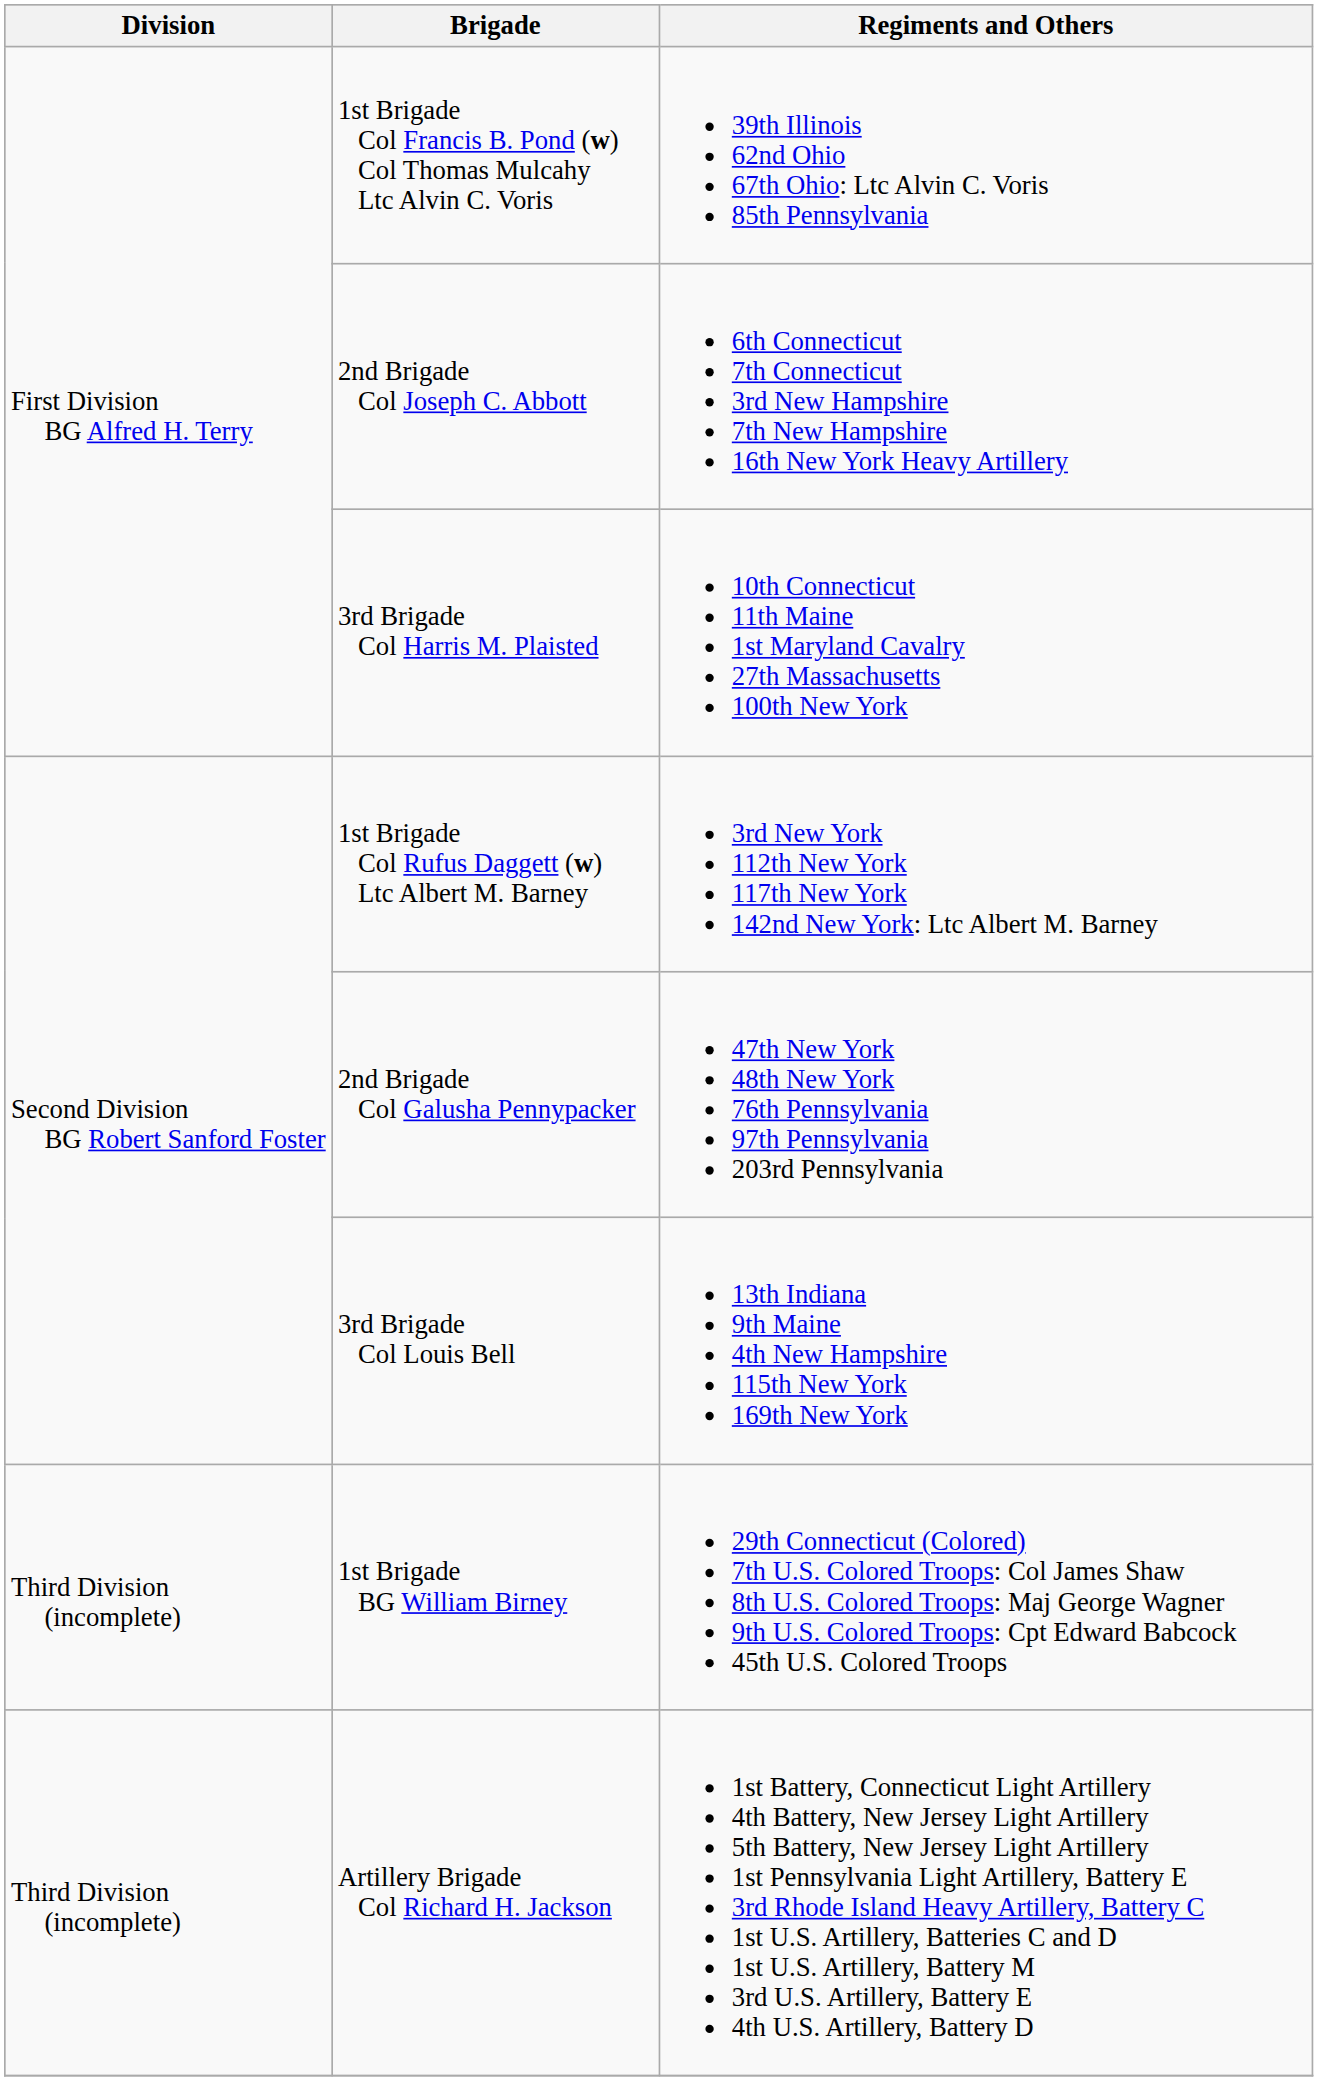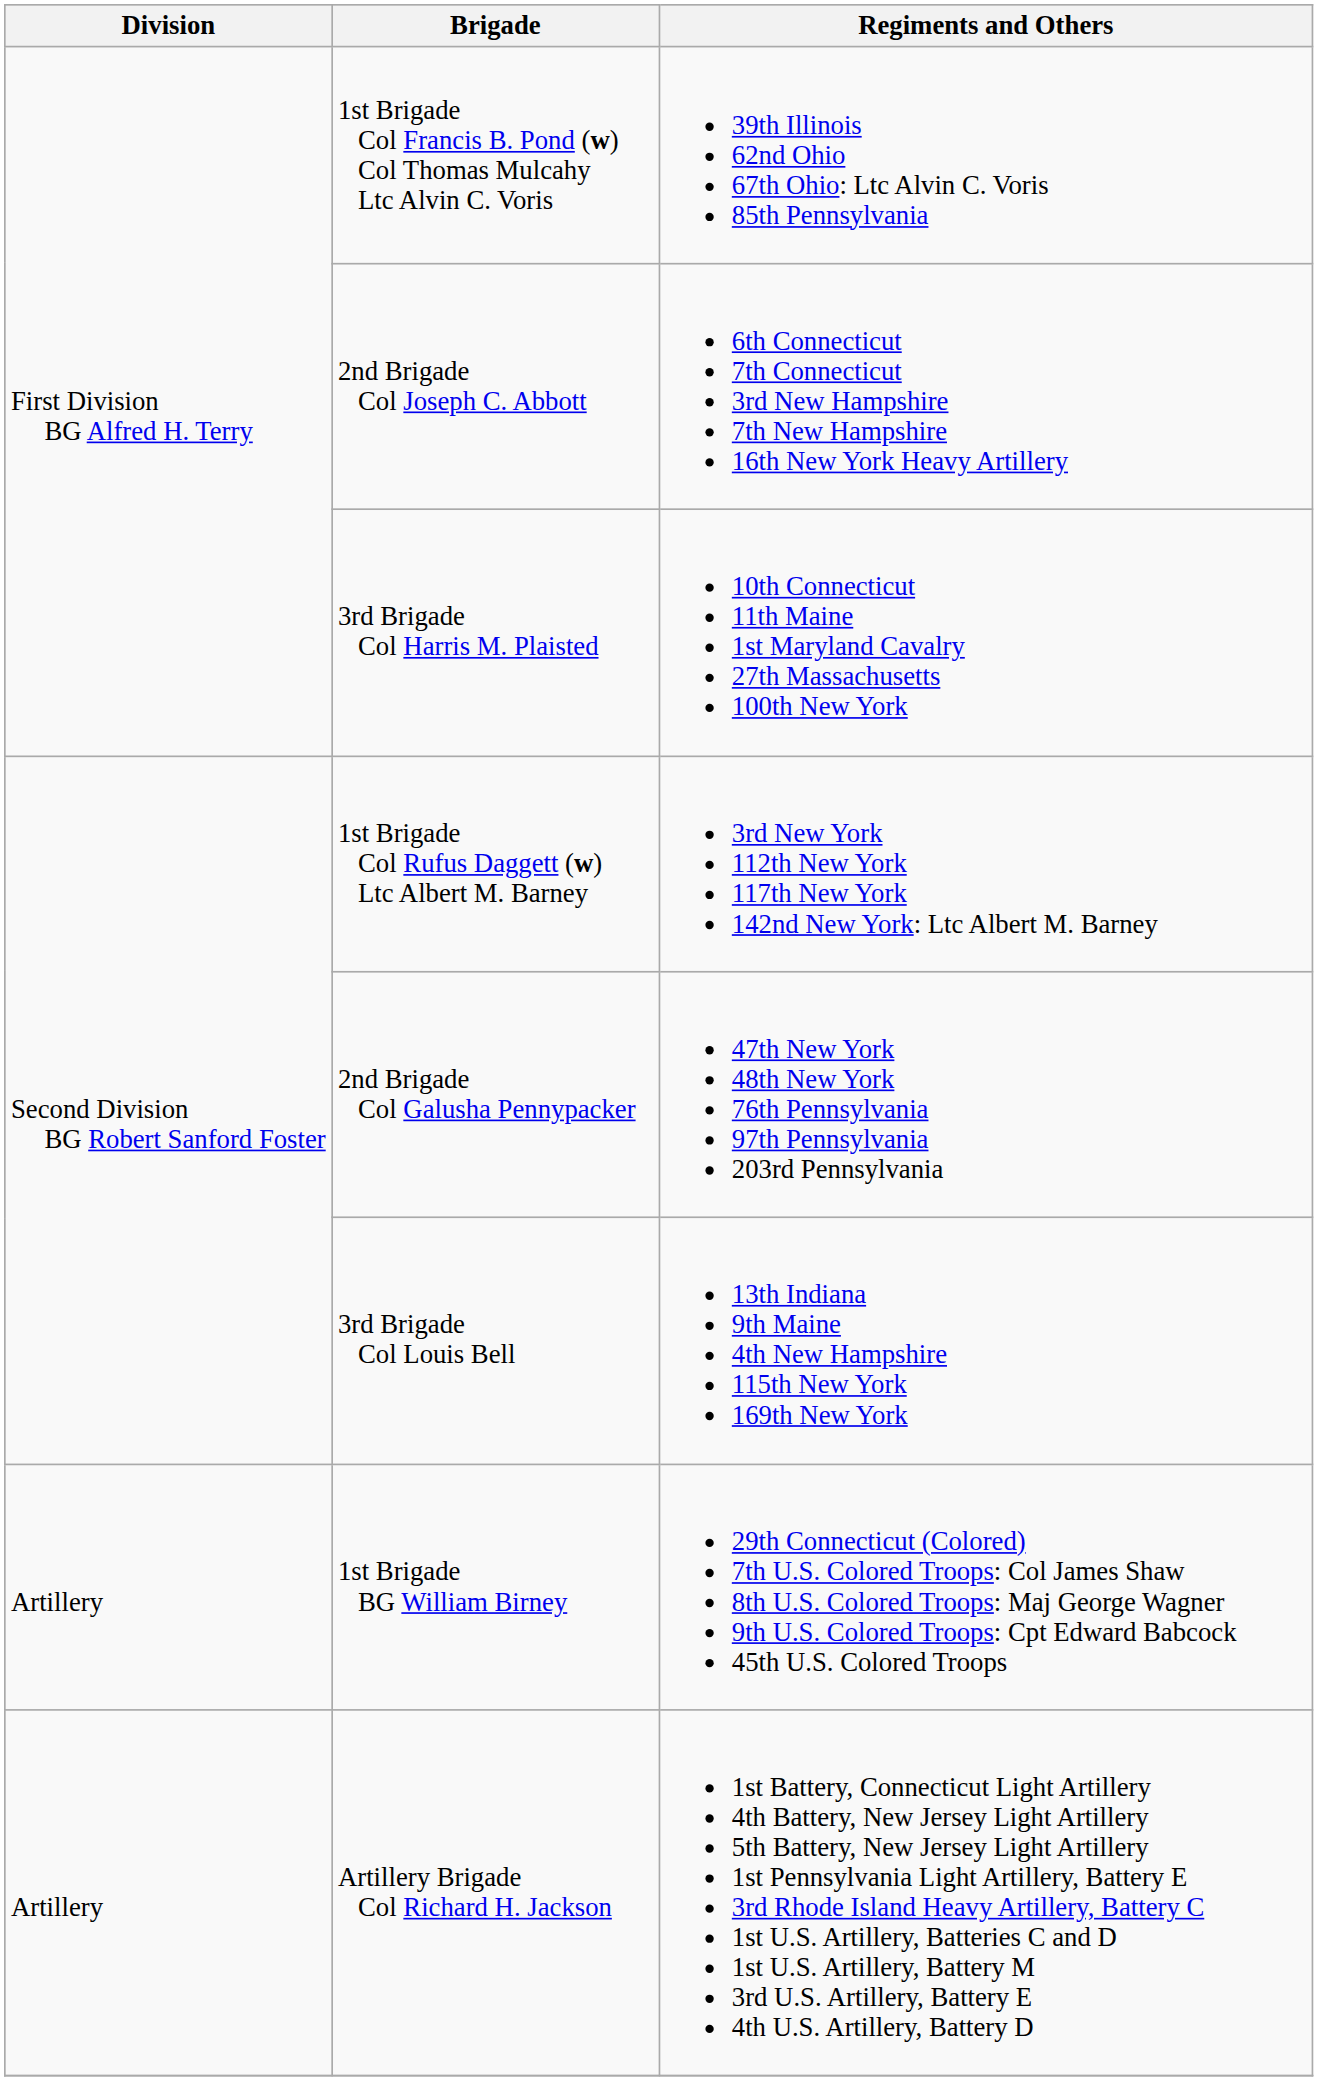(96, 1601) Third Division (incomplete) -> (57, 1601) Artillery
(96, 1907) Third Division (incomplete) -> (57, 1907) Artillery
